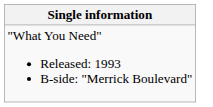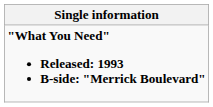(100, 57) normal -> (107, 57) bold
